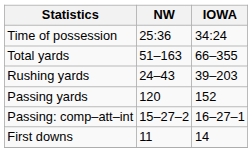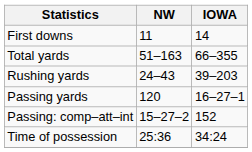rows swapped: (40, 137) <-> (62, 35)
(206, 96) 152 -> (220, 96) 16–27–1
(220, 116) 16–27–1 -> (206, 116) 152
